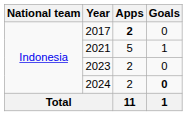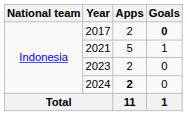(130, 31) bold -> (130, 31) normal
(164, 31) normal -> (164, 31) bold
(130, 84) normal -> (130, 84) bold
(164, 84) bold -> (164, 84) normal
